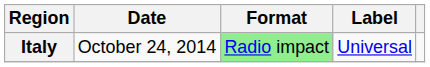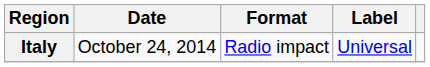(277, 47) lightgreen background -> (277, 47) no background
